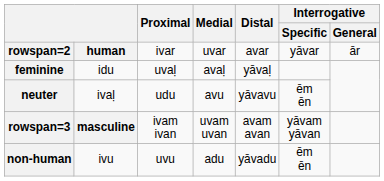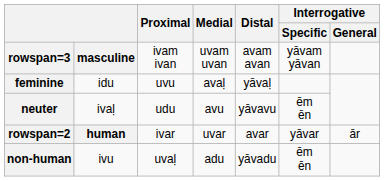rows swapped: (39, 127) <-> (39, 51)
(165, 70) uvaḷ -> (165, 83) uvu
(165, 159) uvu -> (165, 159) uvaḷ
